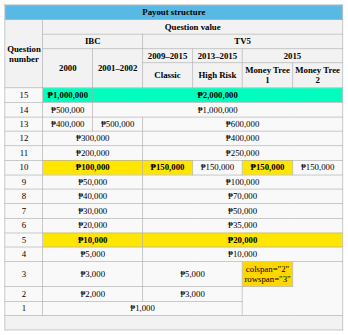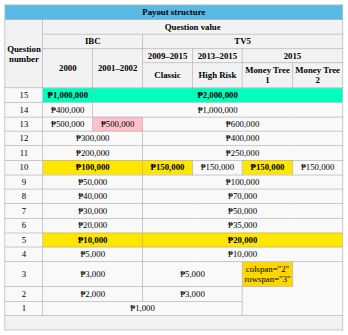(68, 109) ₱500,000 -> (68, 109) ₱400,000
(68, 124) ₱400,000 -> (68, 124) ₱500,000
(118, 124) no background -> (118, 124) pink background
